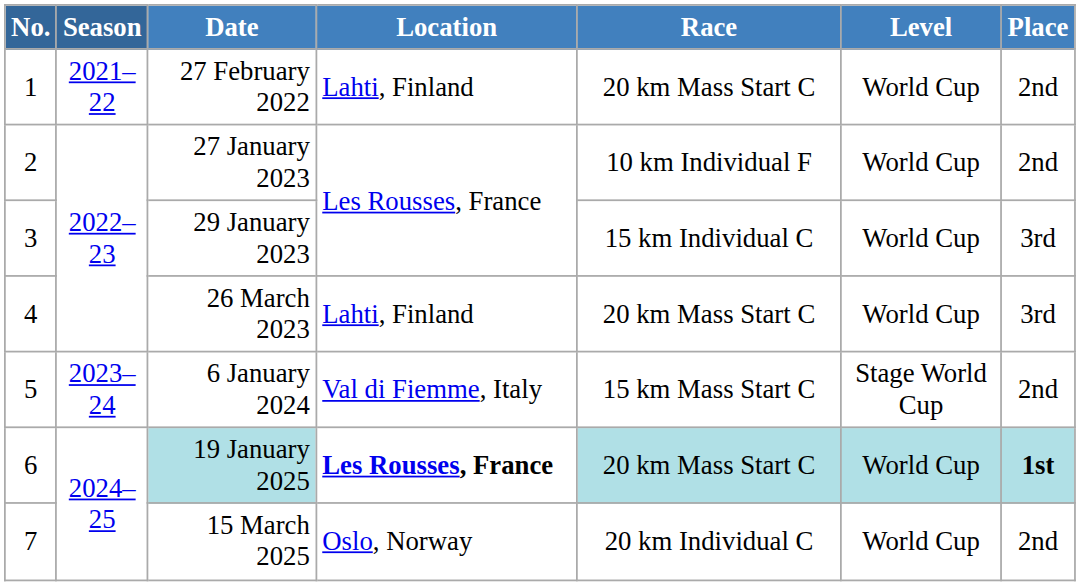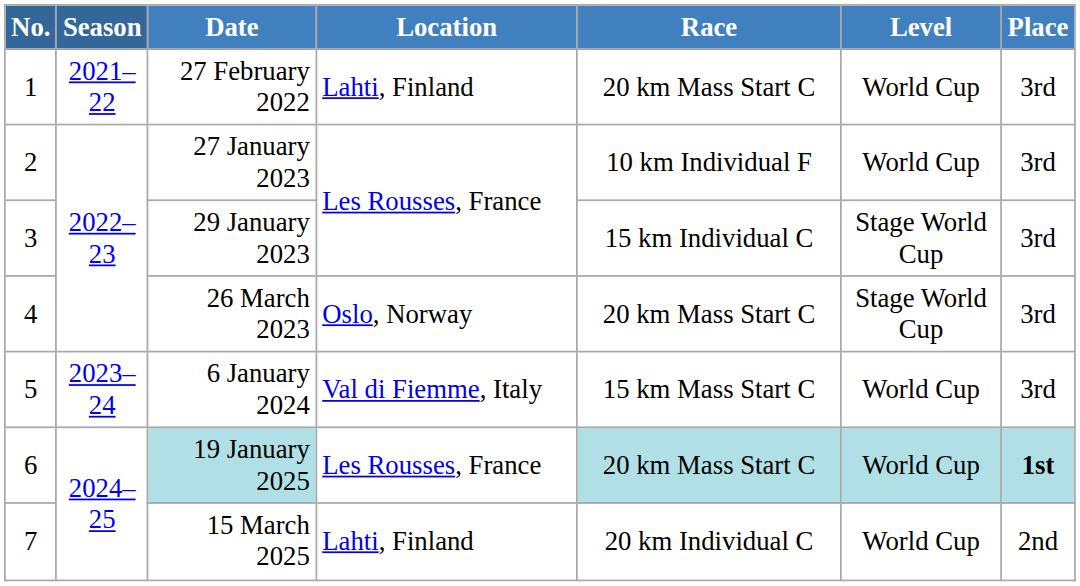(1038, 86) 2nd -> (1038, 86) 3rd
(1038, 162) 2nd -> (1038, 162) 3rd
(921, 238) World Cup -> (921, 238) Stage World Cup
(398, 314) Lahti, Finland -> (397, 314) Oslo, Norway
(921, 314) World Cup -> (921, 314) Stage World Cup
(921, 389) Stage World Cup -> (921, 389) World Cup
(1038, 389) 2nd -> (1038, 389) 3rd
(438, 465) bold -> (432, 465) normal
(397, 541) Oslo, Norway -> (398, 541) Lahti, Finland
